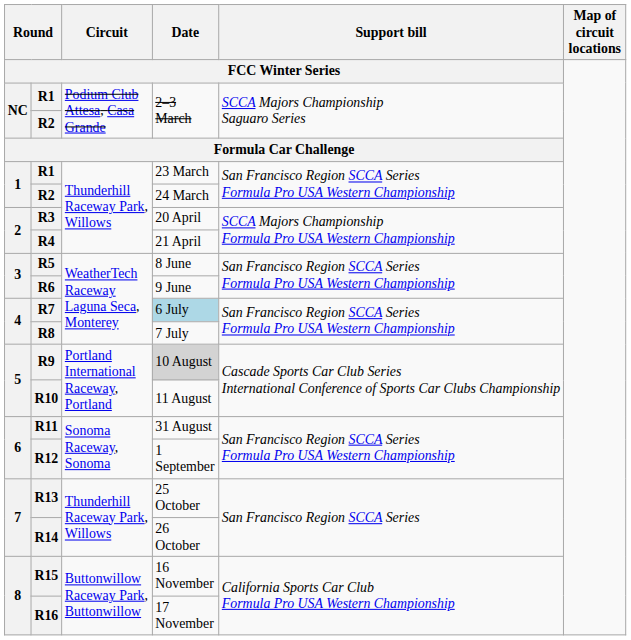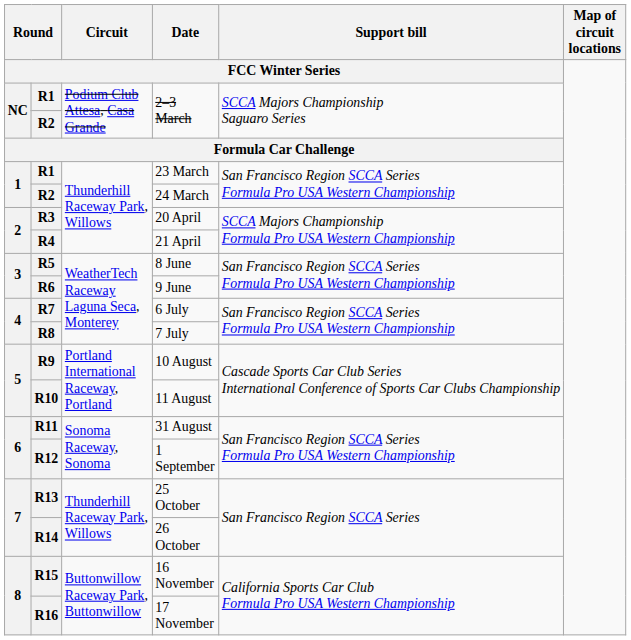(172, 309) lightblue background -> (172, 309) no background
(184, 361) lightgrey background -> (184, 361) no background
